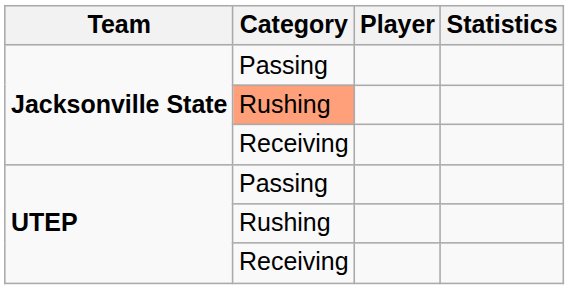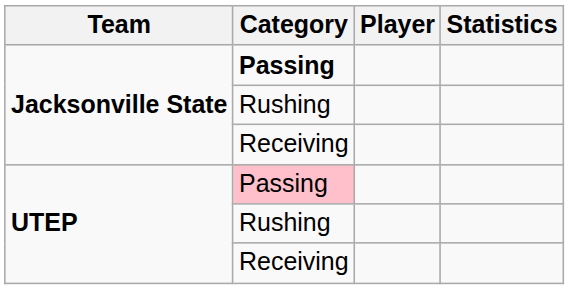(283, 64) normal -> (287, 64) bold
(285, 104) lightsalmon background -> (285, 104) no background
(283, 183) no background -> (283, 183) pink background
